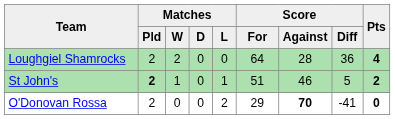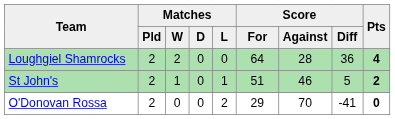(152, 81) bold -> (152, 81) normal
(305, 103) bold -> (305, 103) normal
